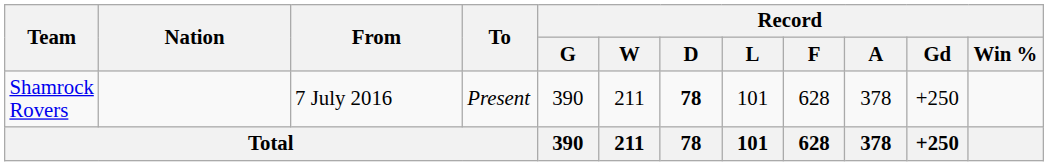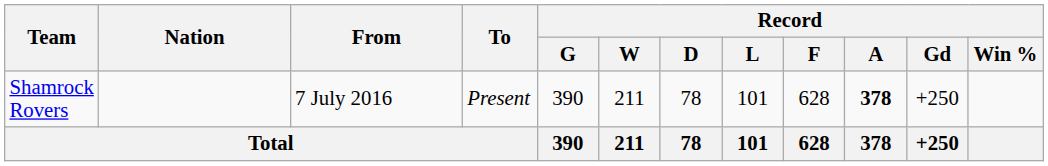(691, 98) bold -> (691, 98) normal
(876, 98) normal -> (876, 98) bold
